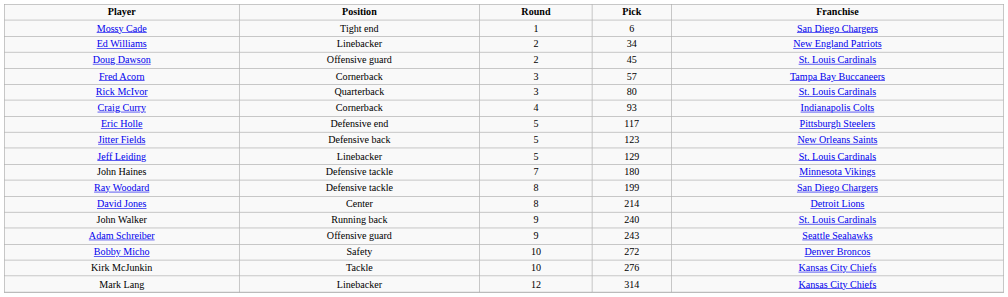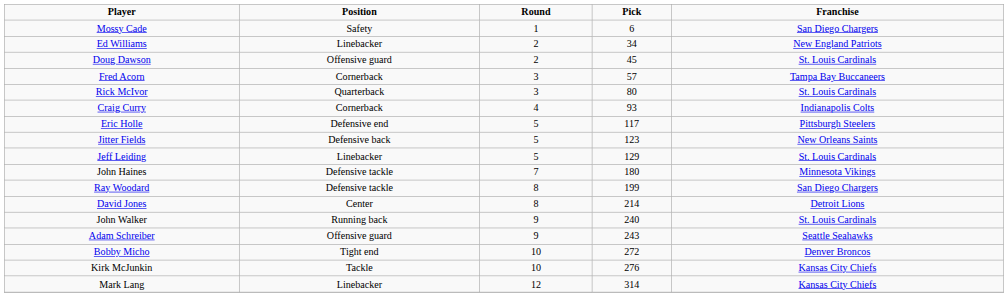(359, 28) Tight end -> (359, 28) Safety
(359, 252) Safety -> (359, 252) Tight end
